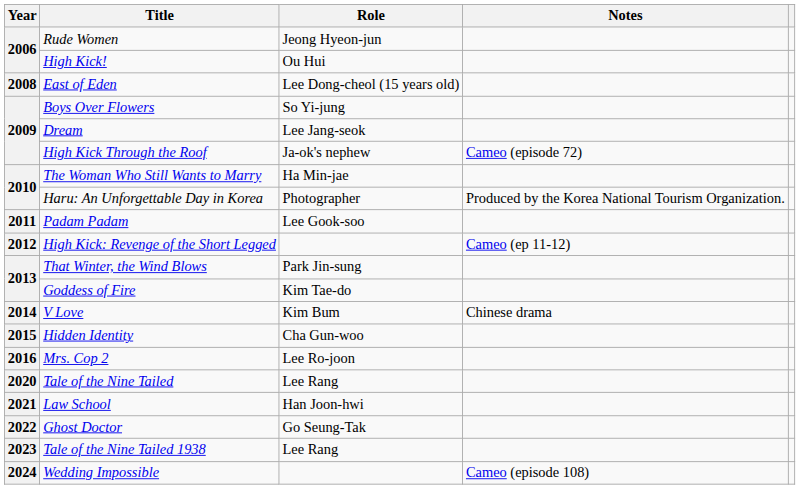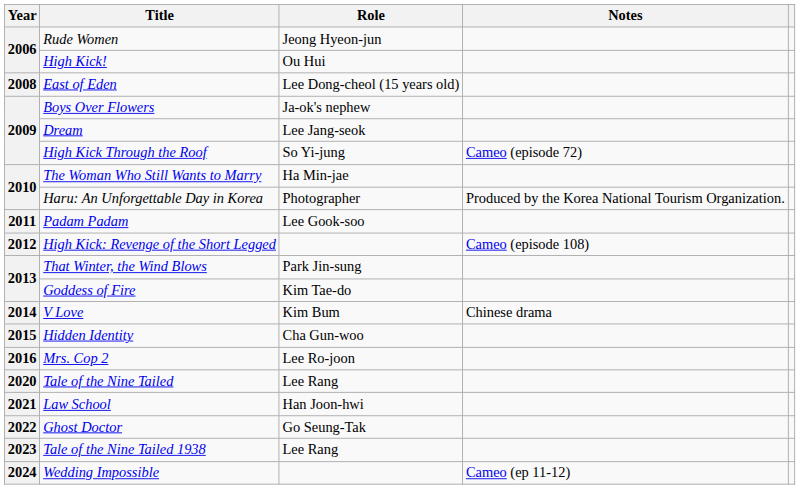(314, 107) So Yi-jung -> (326, 107) Ja-ok's nephew
(326, 152) Ja-ok's nephew -> (314, 152) So Yi-jung
(518, 244) Cameo (ep 11-12) -> (528, 244) Cameo (episode 108)
(528, 472) Cameo (episode 108) -> (518, 472) Cameo (ep 11-12)
